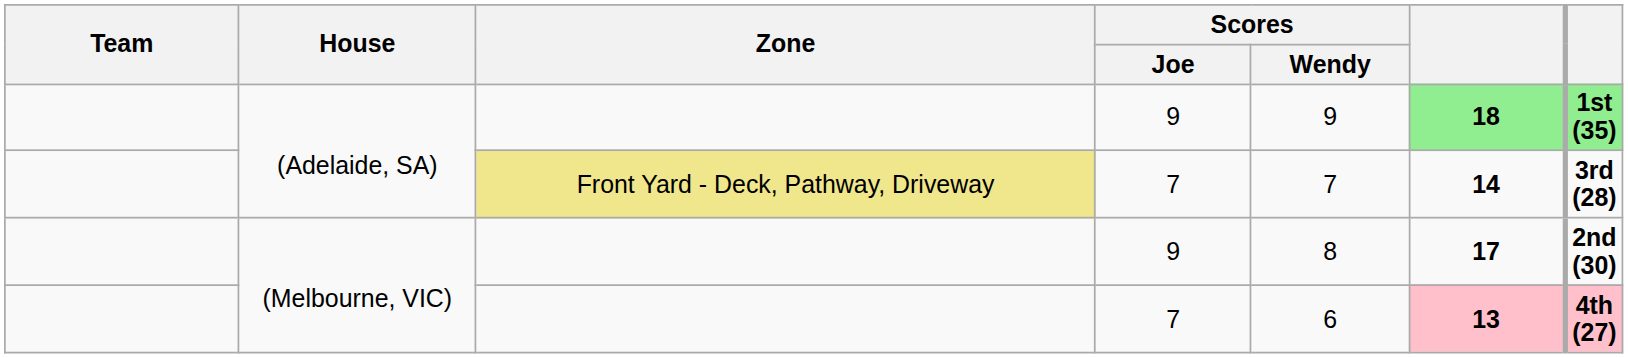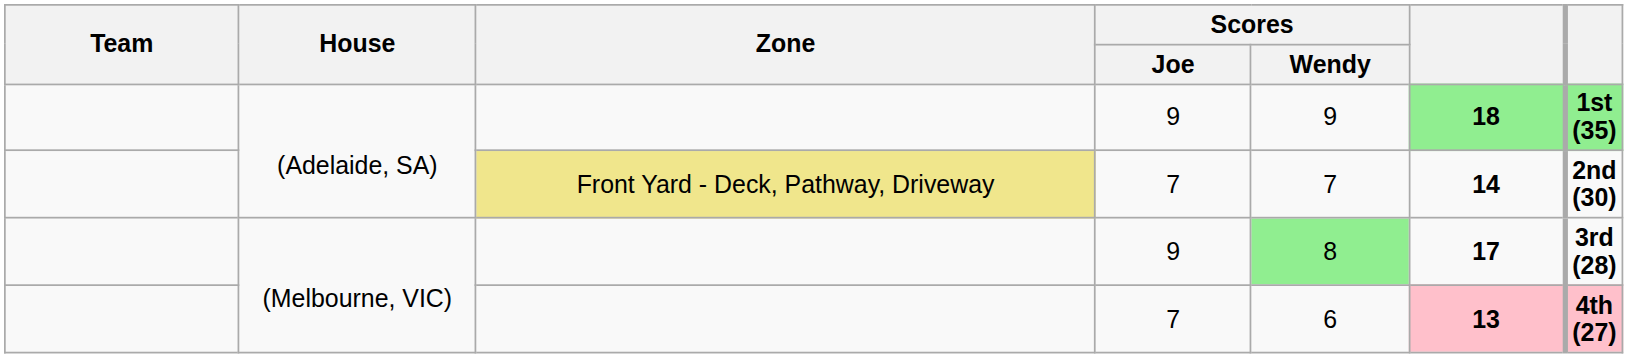(1594, 185) 3rd (28) -> (1594, 185) 2nd (30)
(1330, 252) no background -> (1330, 252) lightgreen background
(1594, 252) 2nd (30) -> (1594, 252) 3rd (28)
